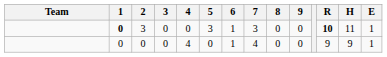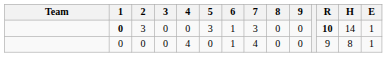(350, 28) 11 -> (350, 28) 14
(350, 44) 9 -> (350, 44) 8
